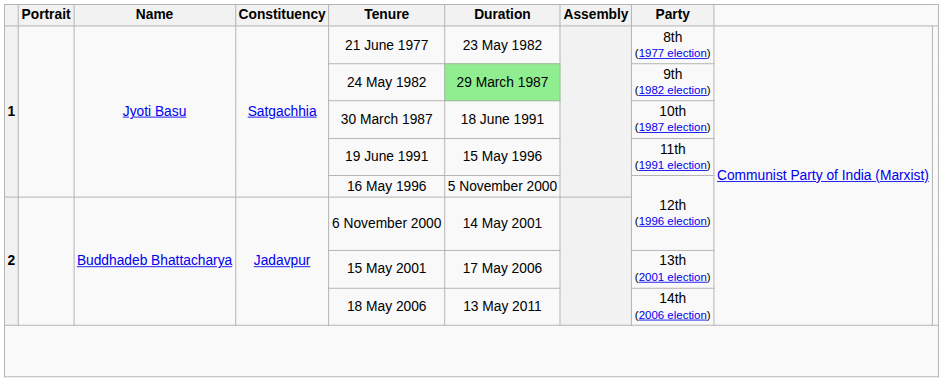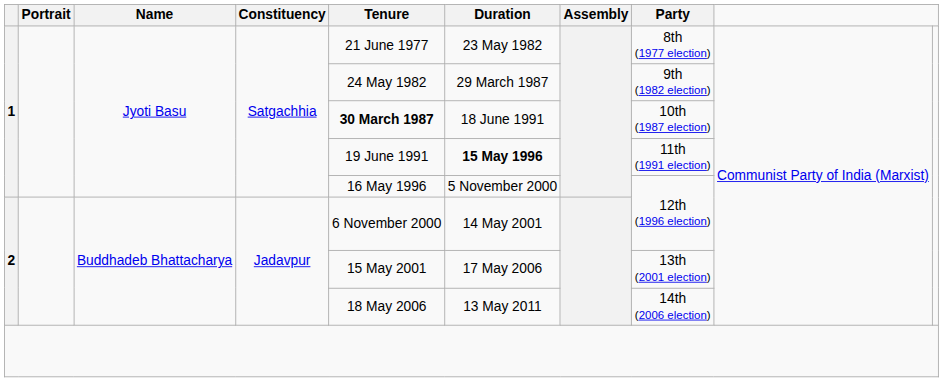(502, 82) lightgreen background -> (502, 82) no background
(387, 119) normal -> (387, 119) bold
(502, 156) normal -> (502, 156) bold
